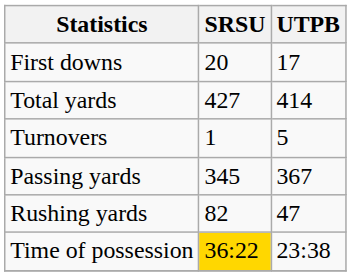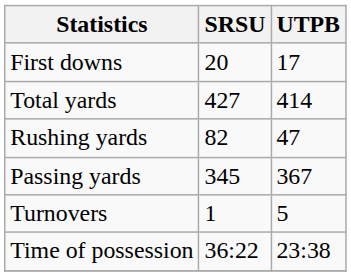rows swapped: (79, 213) <-> (59, 137)
(232, 251) gold background -> (232, 251) no background
